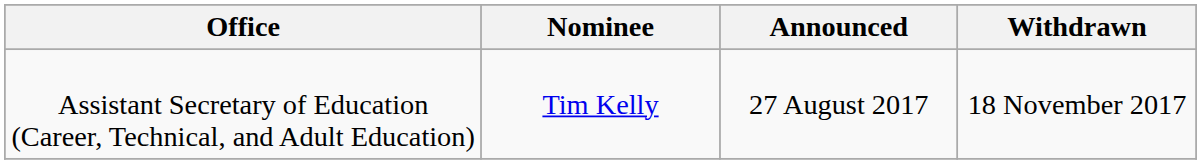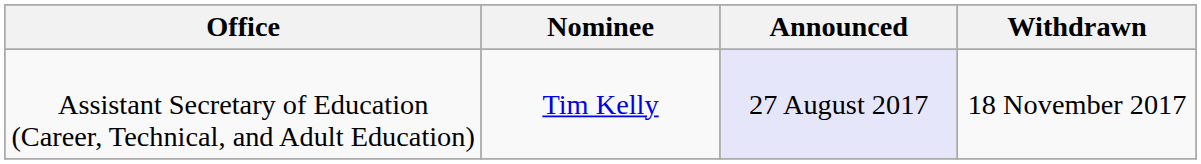(839, 103) no background -> (839, 103) lavender background
